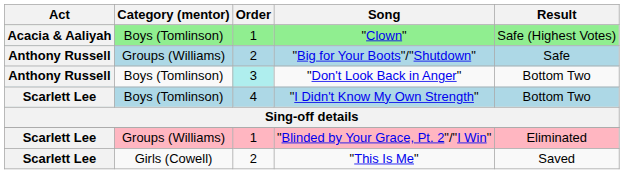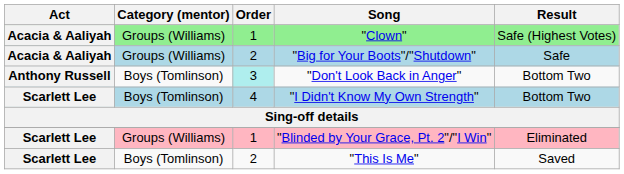(173, 35) Boys (Tomlinson) -> (174, 35) Groups (Williams)
(59, 55) Anthony Russell -> (59, 55) Acacia & Aaliyah
(174, 158) Girls (Cowell) -> (173, 158) Boys (Tomlinson)
